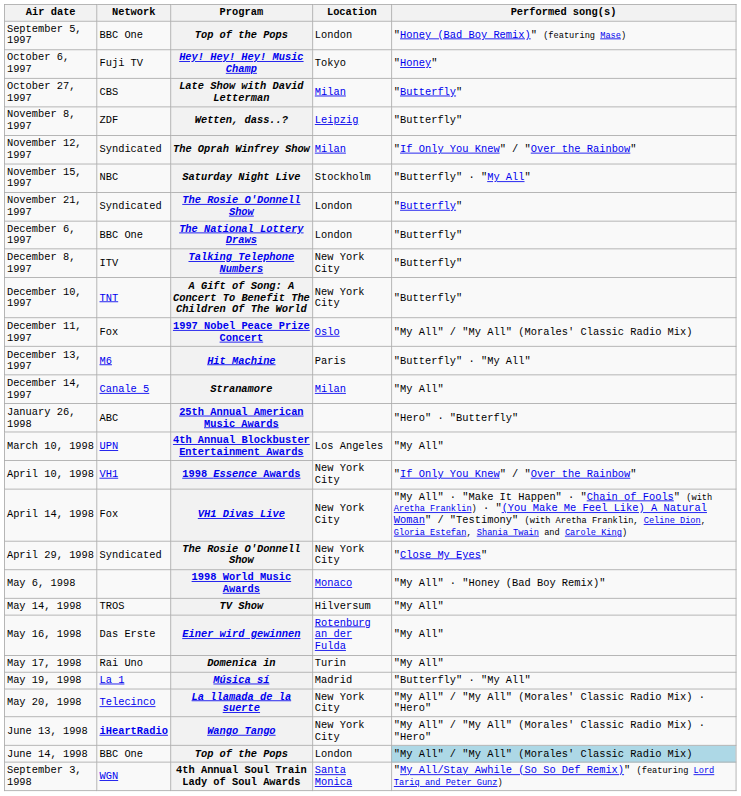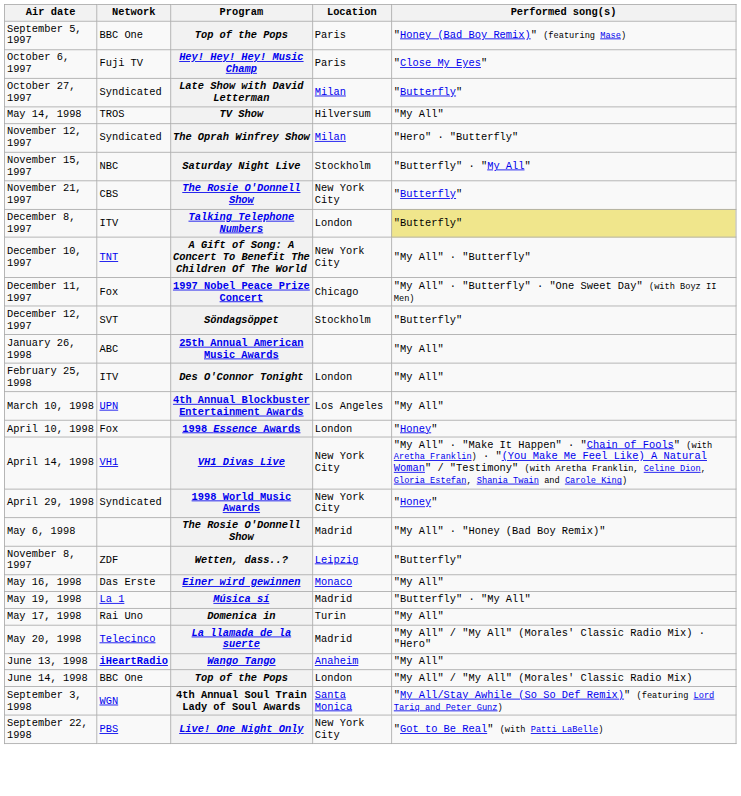(333, 36) London -> (330, 36) Paris
(330, 64) Tokyo -> (330, 64) Paris
(416, 64) "Honey" -> (441, 64) "Close My Eyes"
(109, 93) CBS -> (131, 93) Syndicated
rows swapped: (41, 121) <-> (44, 607)
(515, 150) "If Only You Knew" / "Over the Rainbow" -> (456, 138) "Hero" · "Butterfly"
(131, 207) Syndicated -> (109, 195) CBS
(333, 207) London -> (340, 195) New York City
- row: (41, 235)
(340, 264) New York City -> (333, 224) London
(428, 264) no background -> (428, 224) khaki background
(428, 298) "Butterfly" -> (462, 258) "My All" · "Butterfly"
(327, 333) Oslo -> (337, 292) Chicago
(543, 333) "My All" / "My All" (Morales' Classic Radio Mix) -> (555, 292) "My All" · "Butterfly" · "One Sweet Day" (with Boyz II Men)
+ row: (44, 321)
- row: (44, 361)
- row: (44, 390)
(456, 418) "Hero" · "Butterfly" -> (419, 349) "My All"
+ row: (44, 378)
(109, 475) VH1 -> (109, 429) Fox
(340, 475) New York City -> (333, 429) London
(515, 475) "If Only You Knew" / "Over the Rainbow" -> (416, 429) "Honey"
(109, 515) Fox -> (109, 463) VH1
(241, 556) The Rosie O'Donnell Show -> (241, 504) 1998 World Music Awards
(441, 556) "Close My Eyes" -> (416, 504) "Honey"
(241, 584) 1998 World Music Awards -> (241, 532) The Rosie O'Donnell Show
(333, 584) Monaco -> (333, 532) Madrid
(343, 635) Rotenburg an der Fulda -> (333, 583) Monaco
rows swapped: (44, 664) <-> (44, 681)
(340, 703) New York City -> (333, 639) Madrid
(340, 732) New York City -> (337, 662) Anaheim
(549, 732) "My All" / "My All" (Morales' Classic Radio Mix) · "Hero" -> (419, 662) "My All"
(543, 754) lightblue background -> (543, 679) no background
+ row: (47, 730)
